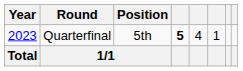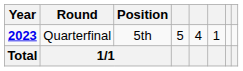(22, 35) normal -> (22, 35) bold
(180, 35) bold -> (180, 35) normal
